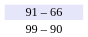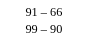(44, 12) lavender background -> (44, 12) no background
